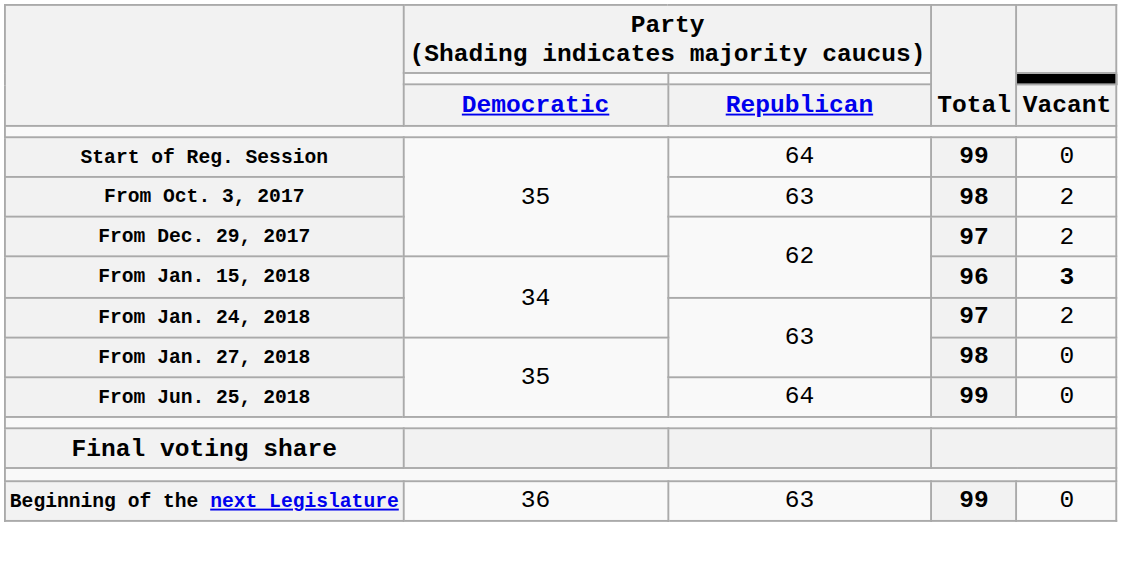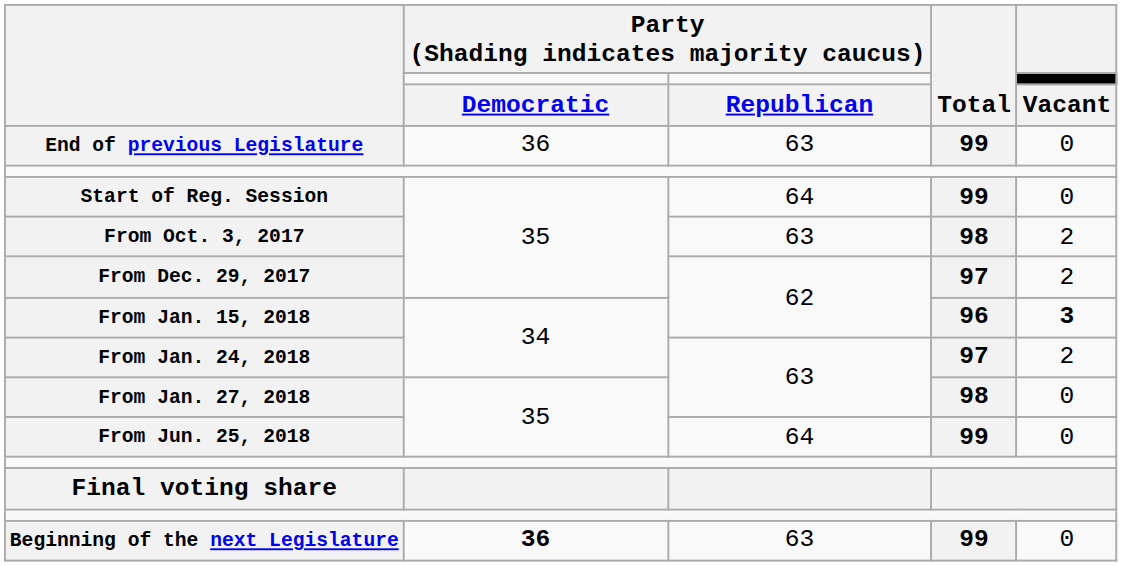+ row: (204, 145)
(536, 501) normal -> (536, 541) bold
